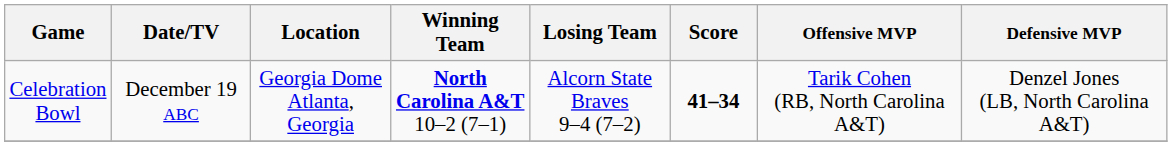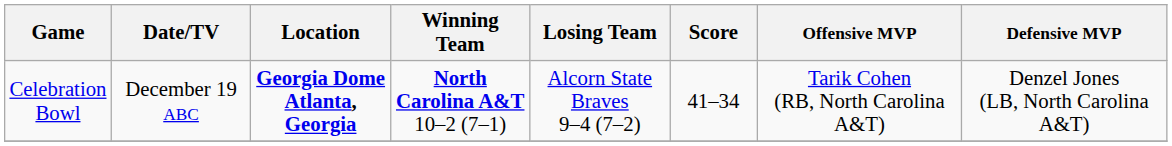(321, 100) normal -> (321, 100) bold
(713, 100) bold -> (713, 100) normal
